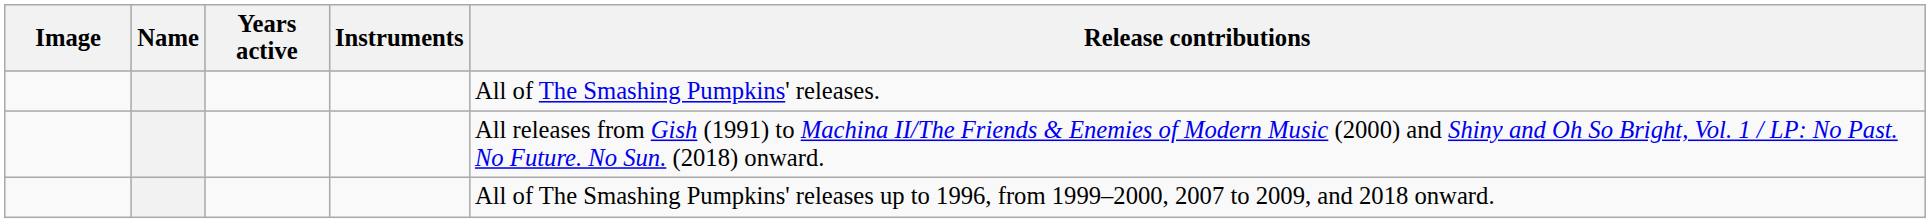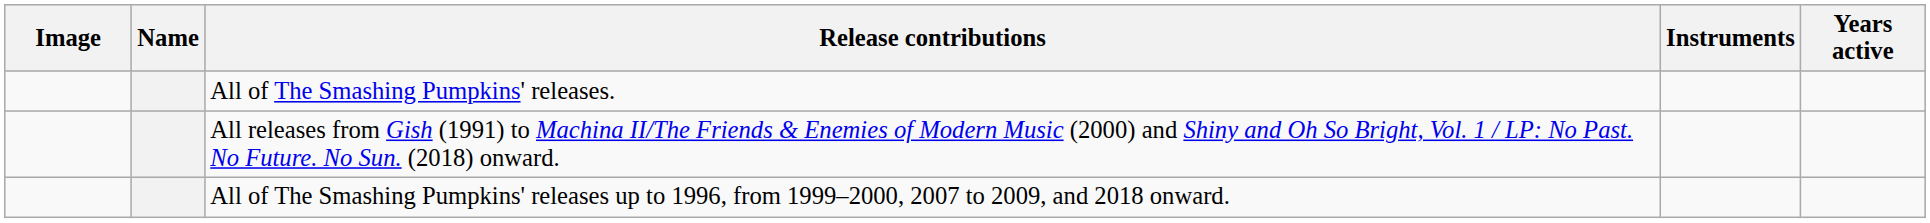columns swapped: (267, 37) <-> (1197, 37)
